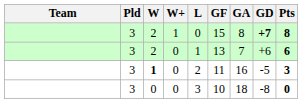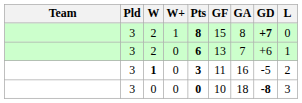columns swapped: (198, 13) <-> (287, 13)
(265, 88) normal -> (266, 88) bold
